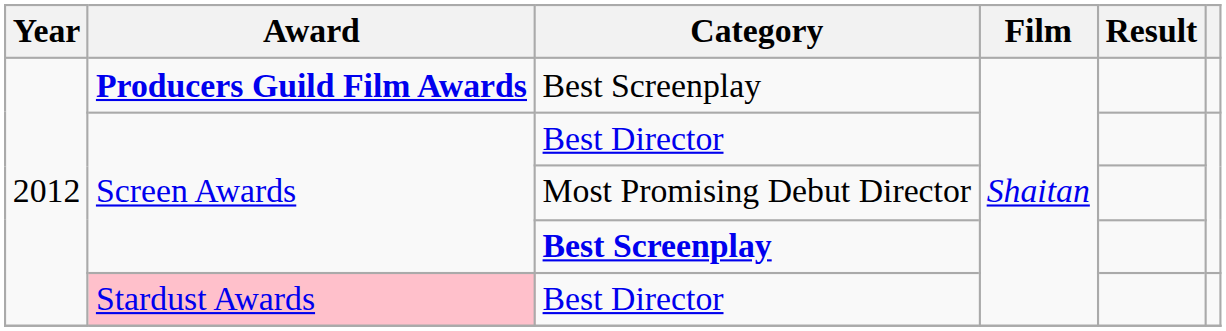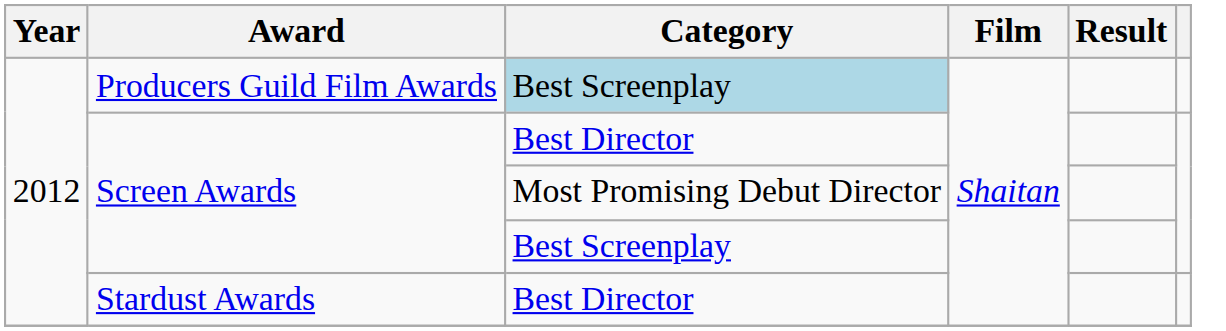(311, 84) bold -> (296, 84) normal
(652, 84) no background -> (622, 84) lightblue background
(657, 245) bold -> (622, 245) normal
(205, 298) pink background -> (205, 298) no background
